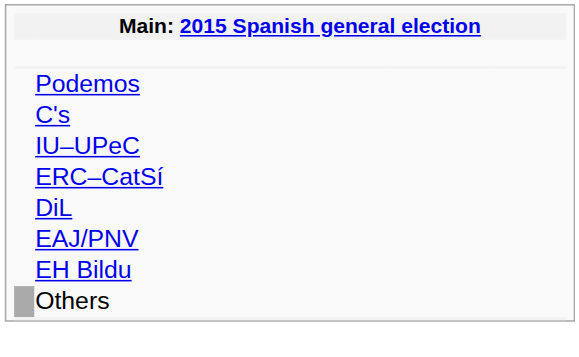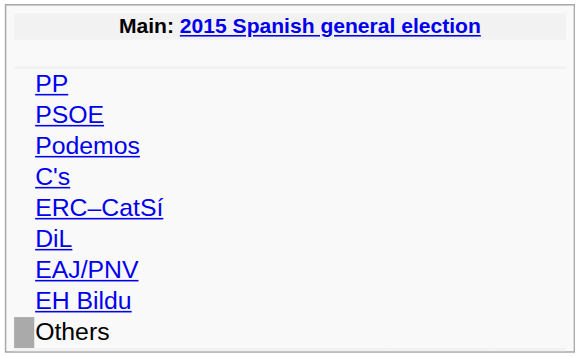+ row: (24, 85)
+ row: (24, 116)
- row: (24, 147)
